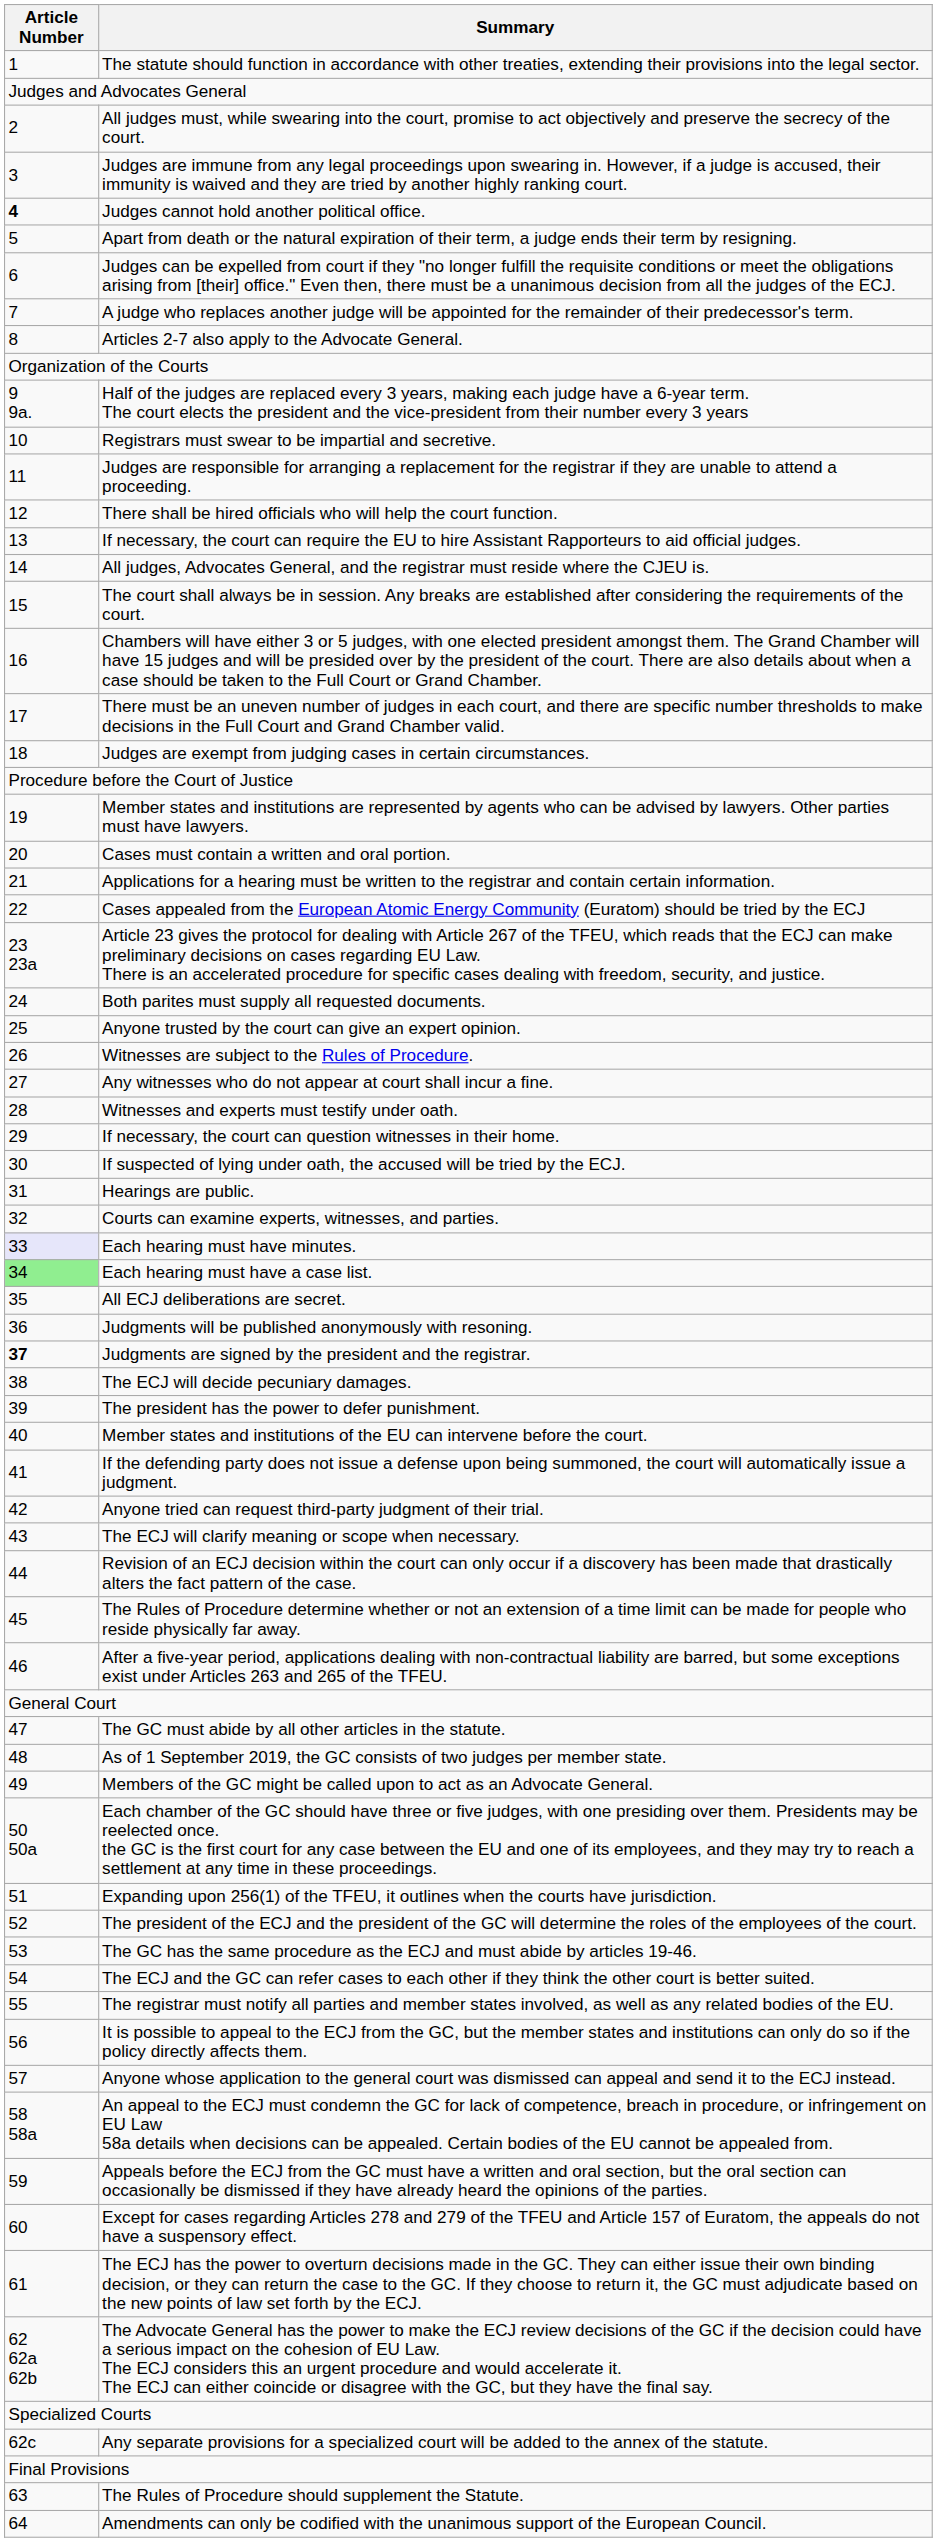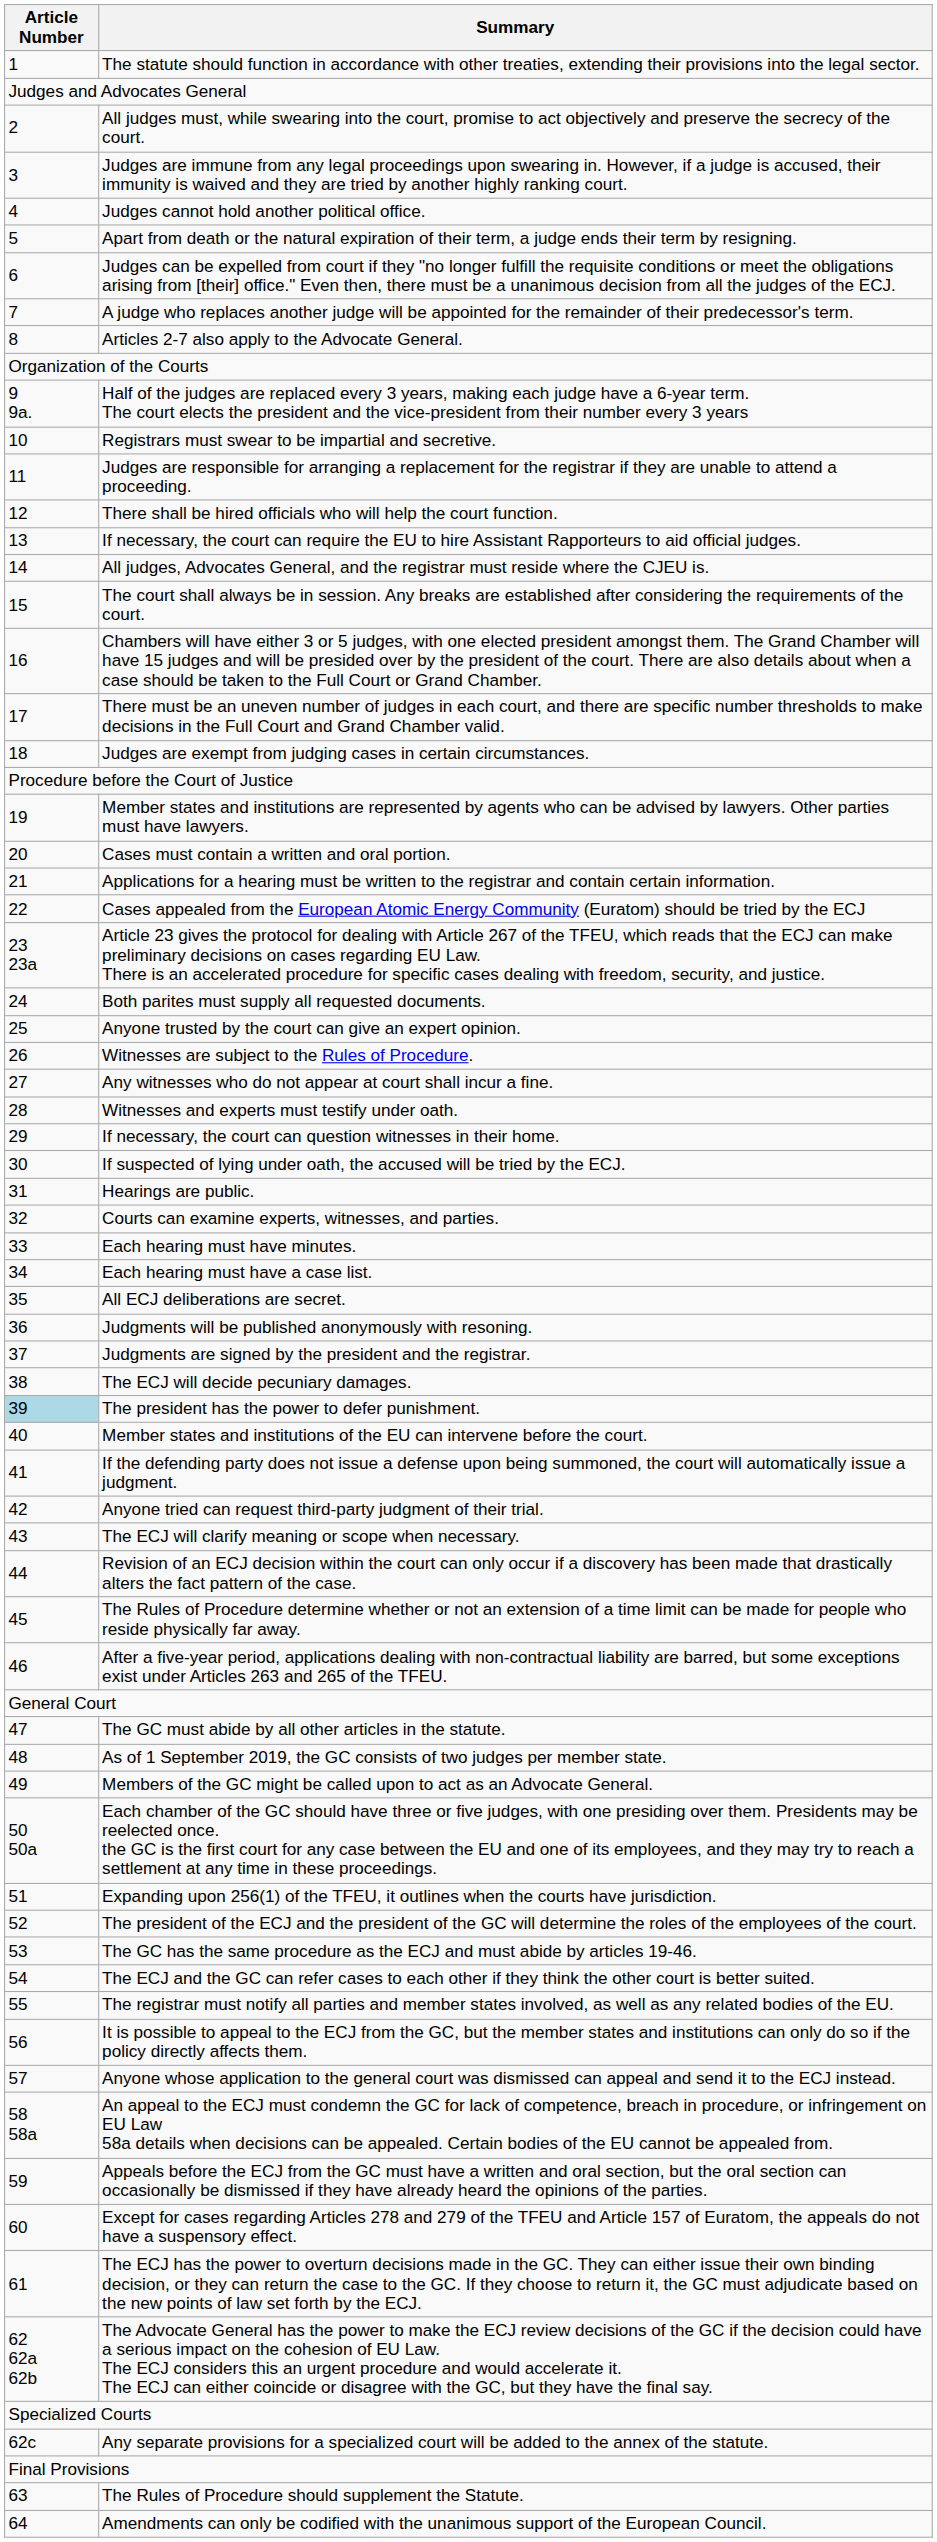(13, 211) bold -> (13, 211) normal
(18, 1245) lavender background -> (18, 1245) no background
(18, 1273) lightgreen background -> (18, 1273) no background
(18, 1354) bold -> (18, 1354) normal
(18, 1408) no background -> (18, 1408) lightblue background
